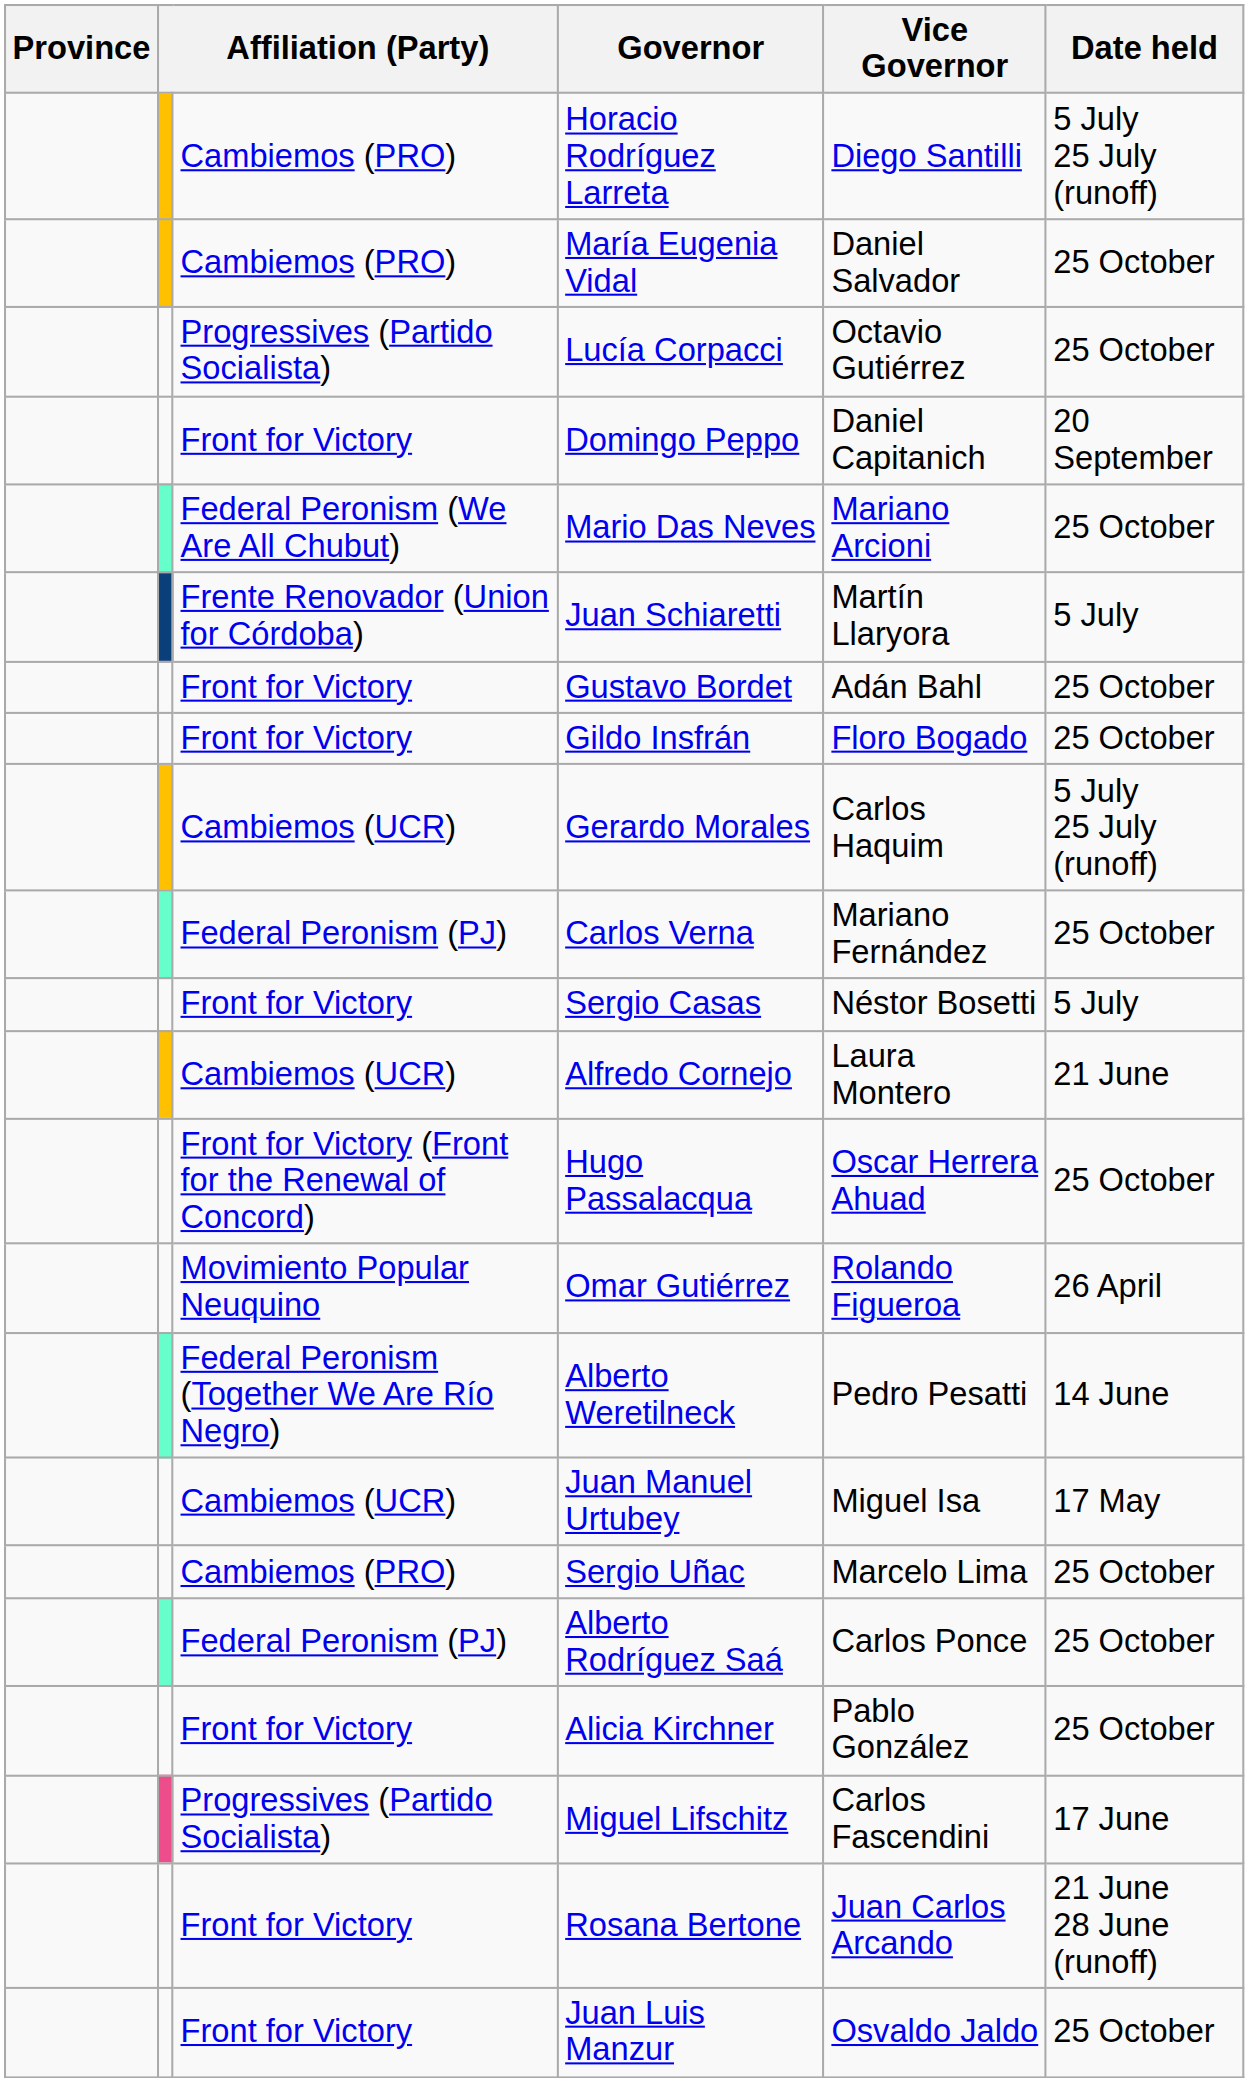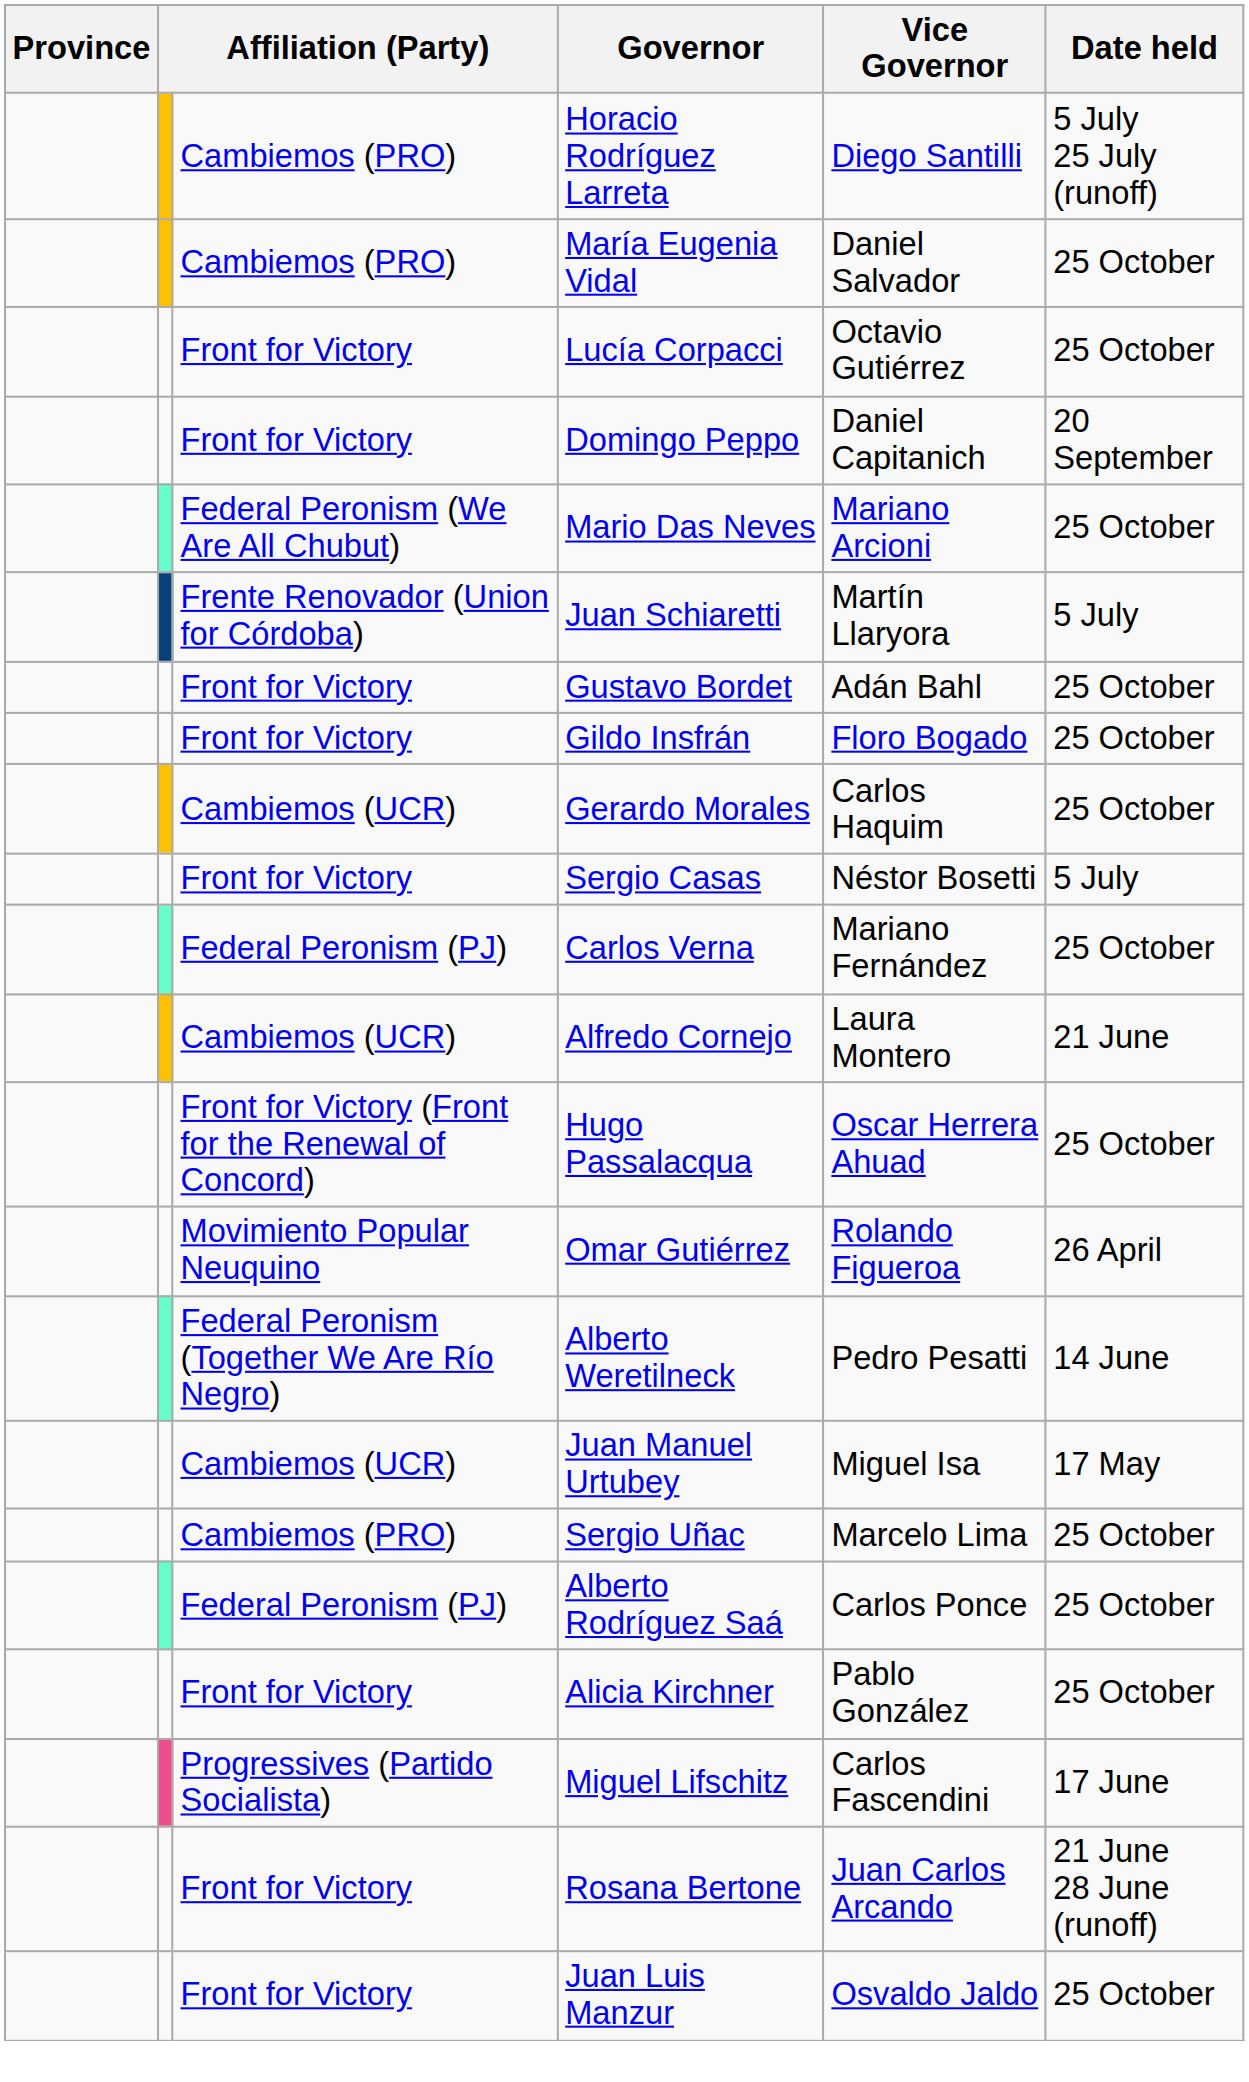(337, 350) Progressives (Partido Socialista) -> (296, 350) Front for Victory
(1106, 826) 5 July 25 July (runoff) -> (1134, 808) 25 October
rows swapped: (660, 933) <-> (663, 1003)
